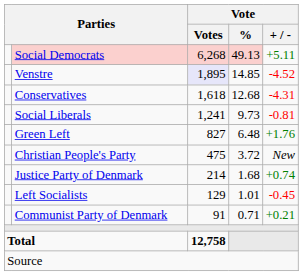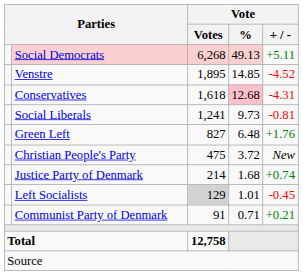(211, 74) lavender background -> (211, 74) no background
(246, 94) no background -> (246, 94) pink background
(216, 194) no background -> (216, 194) lightgrey background
